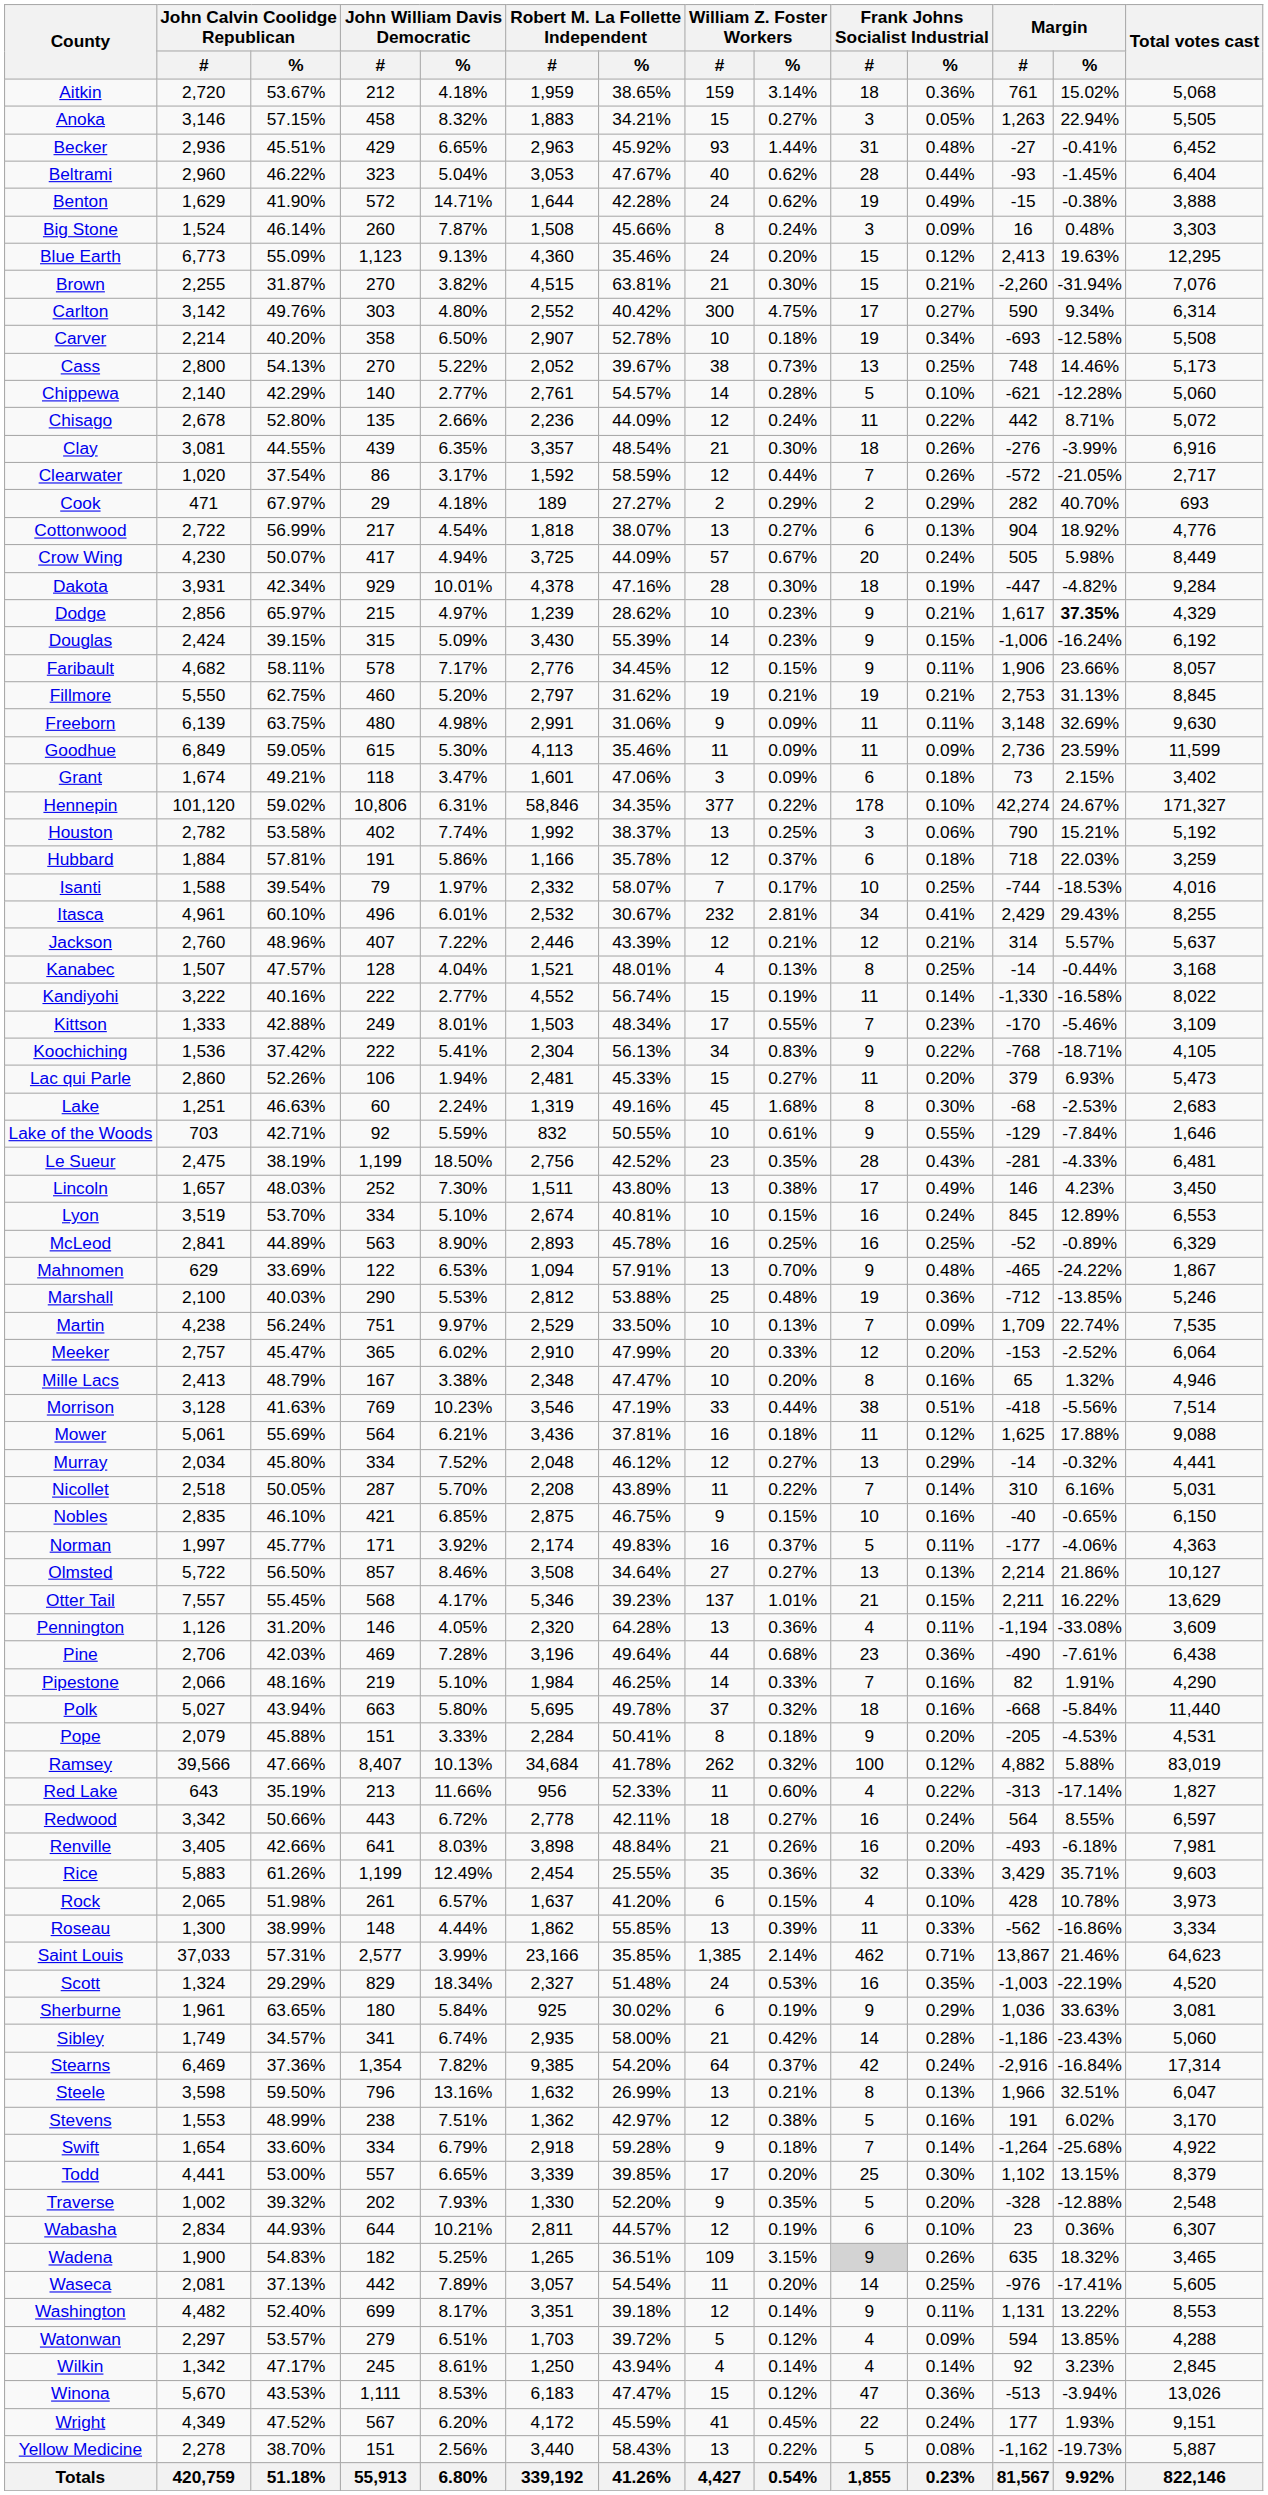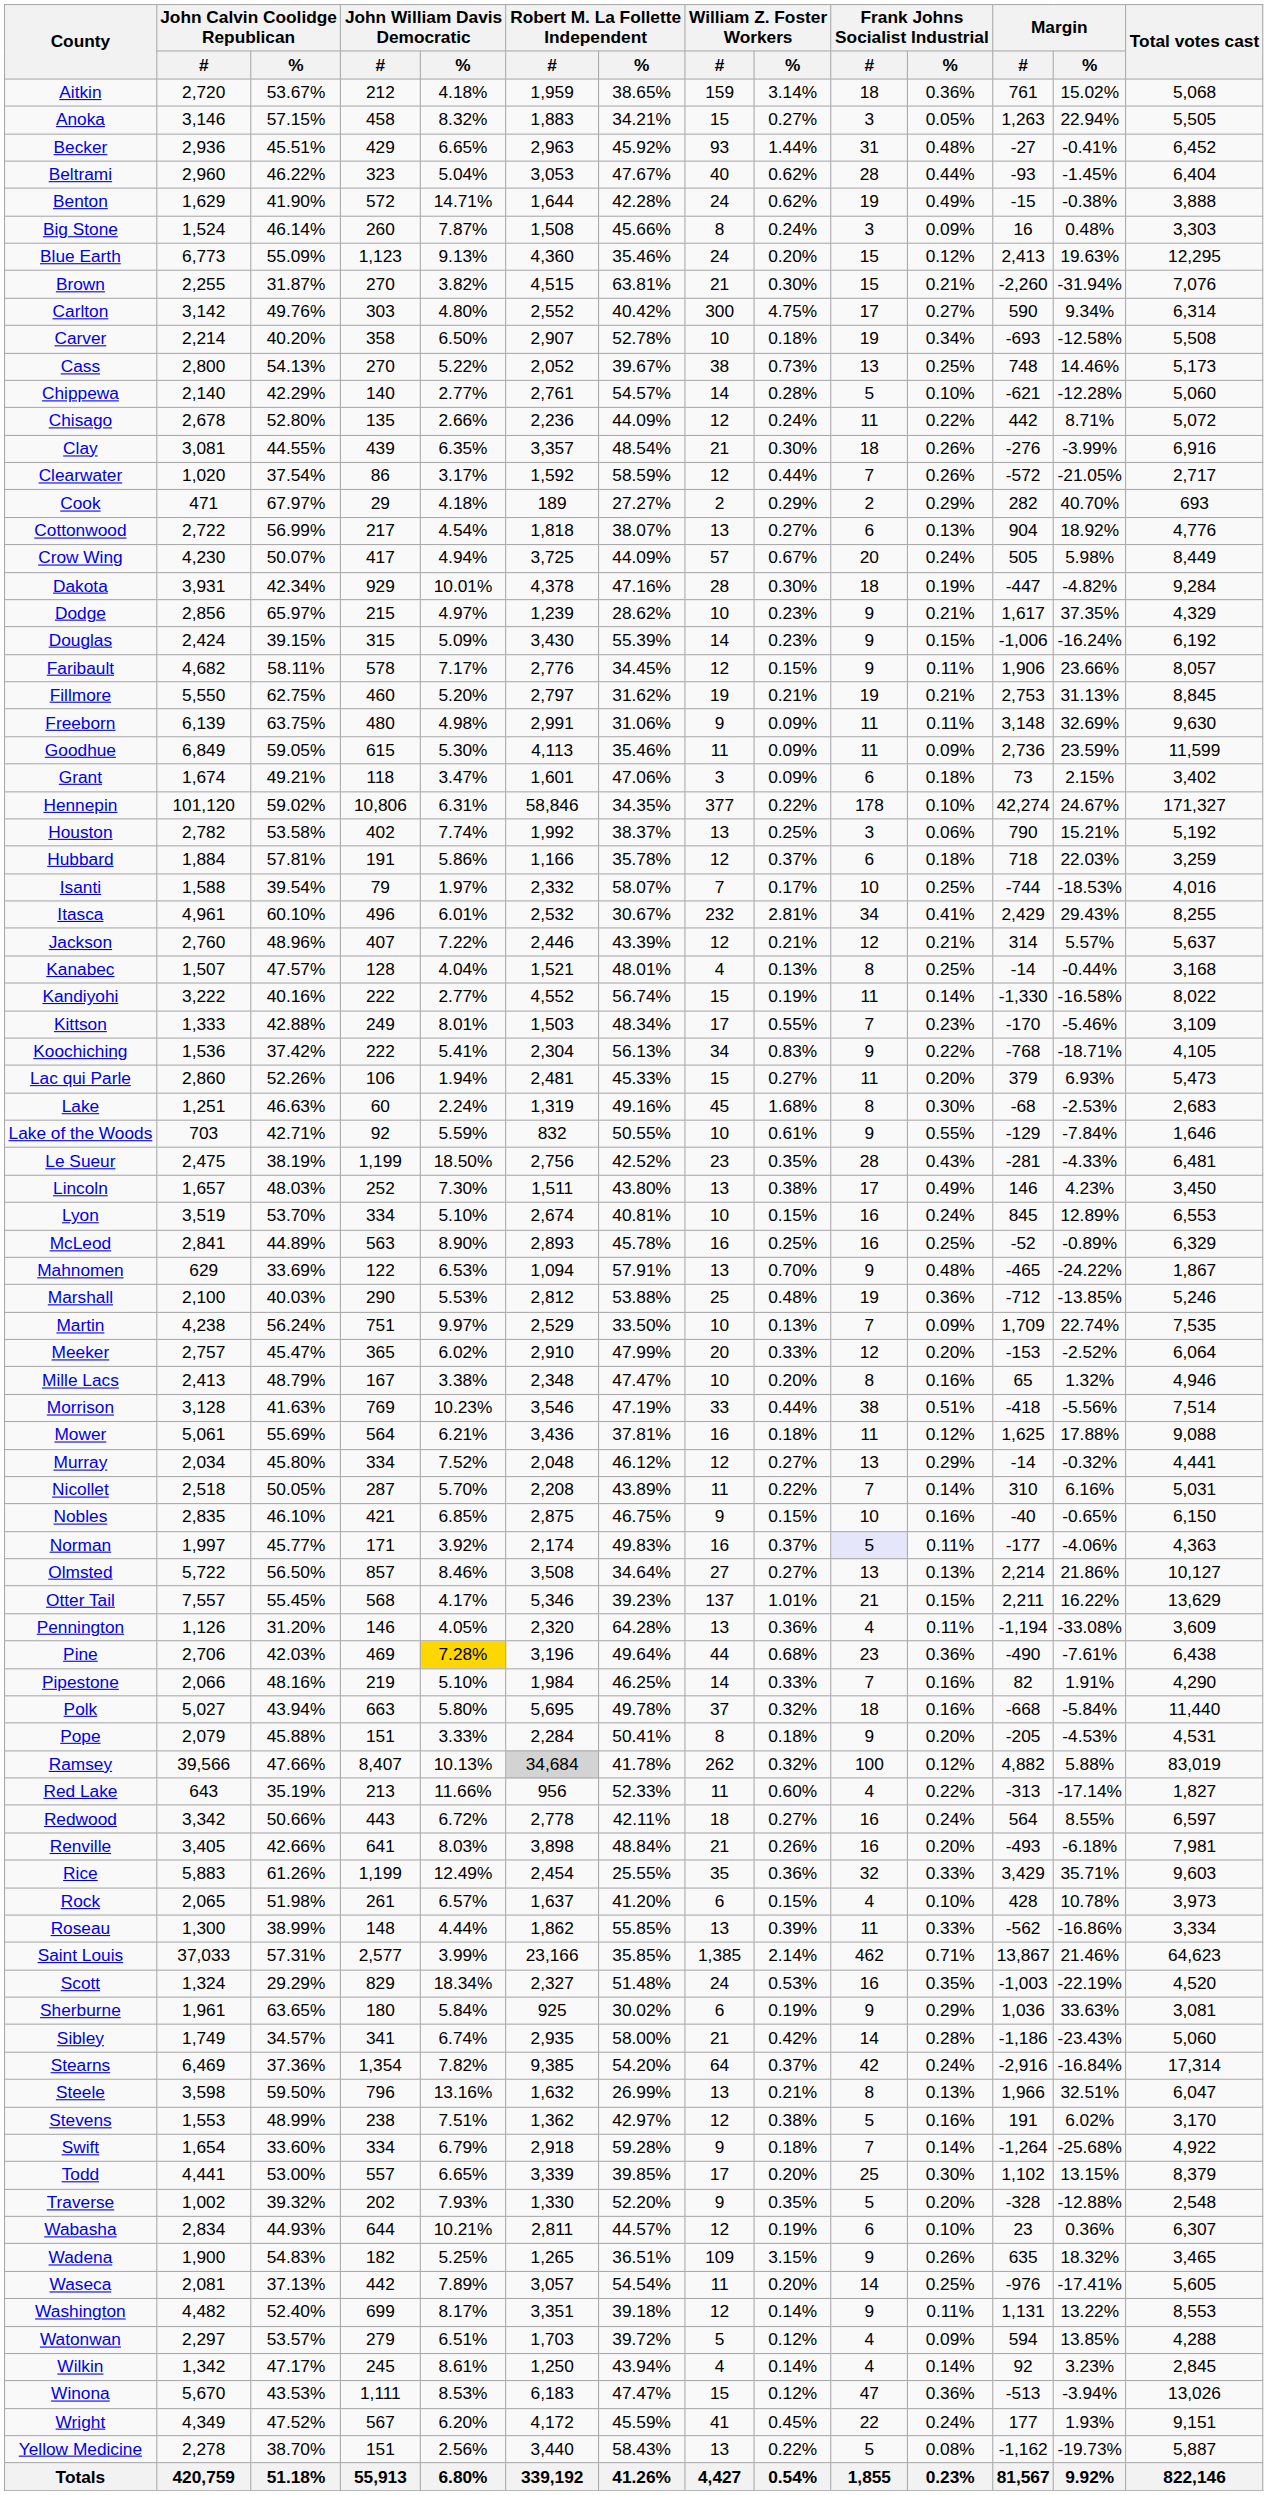(1090, 613) bold -> (1090, 613) normal
(869, 1544) no background -> (869, 1544) lavender background
(463, 1654) no background -> (463, 1654) gold background
(552, 1764) no background -> (552, 1764) lightgrey background
(869, 2257) lightgrey background -> (869, 2257) no background
